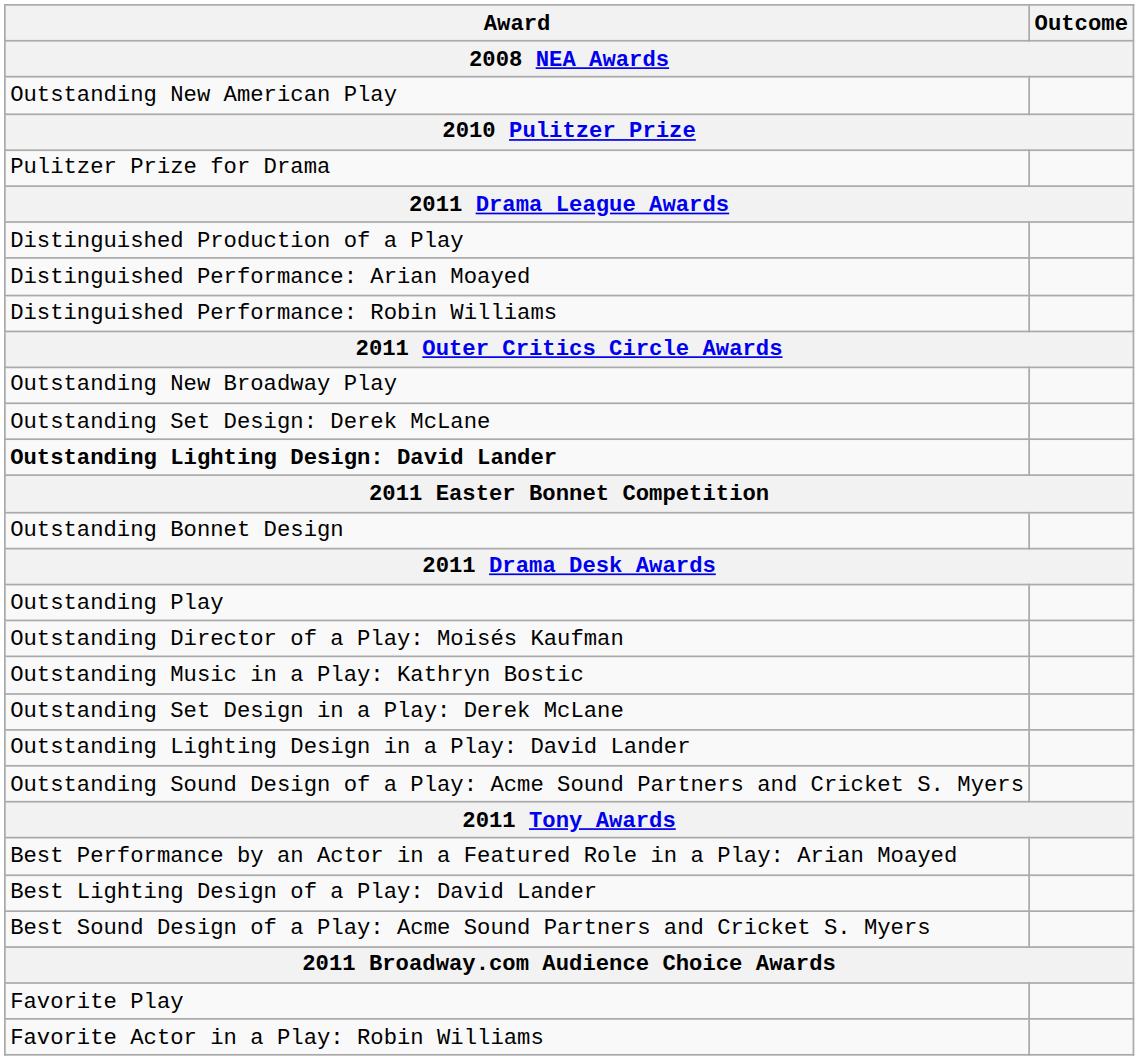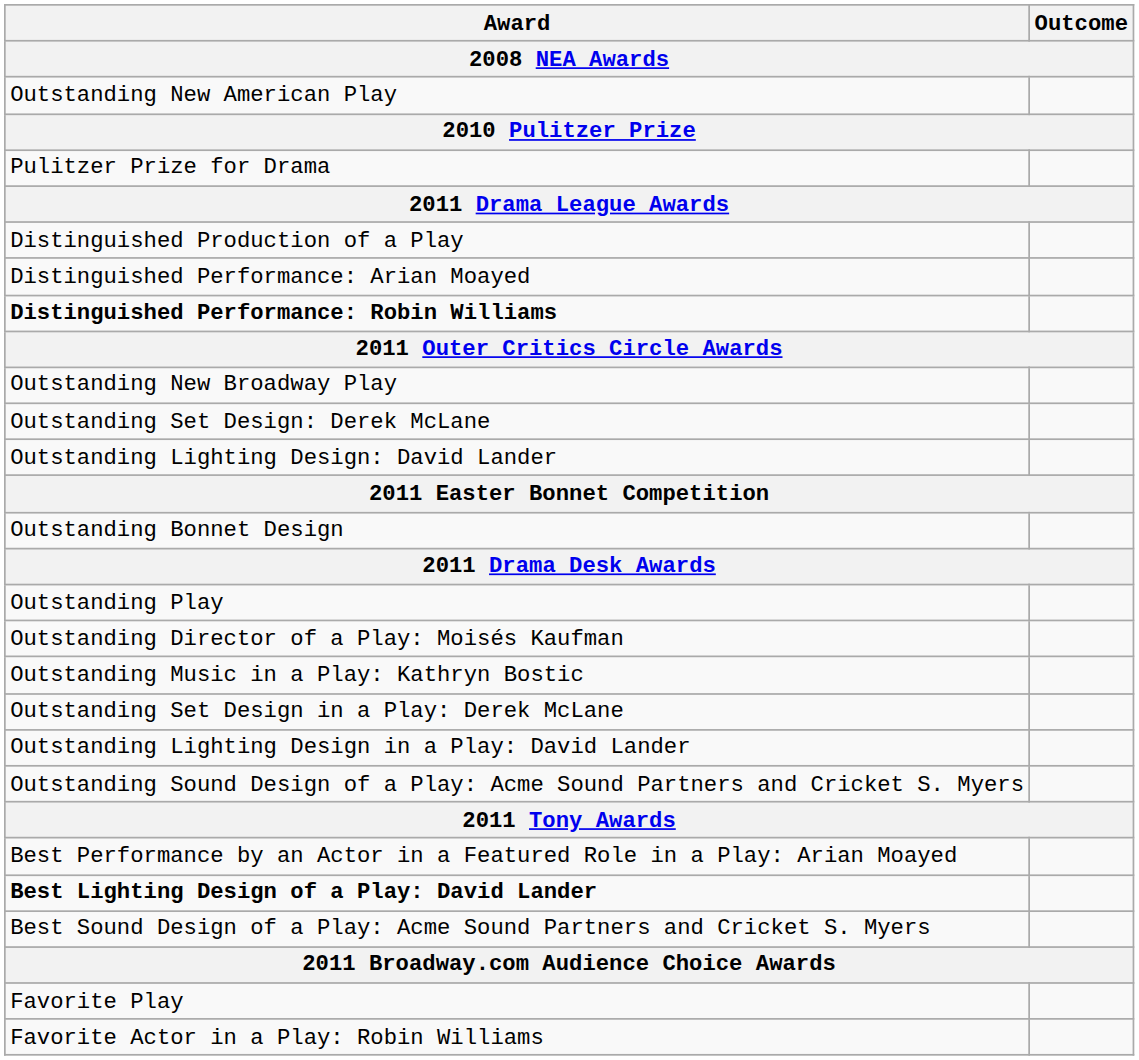(284, 313) normal -> (284, 313) bold
(284, 458) bold -> (284, 458) normal
(304, 893) normal -> (304, 893) bold
